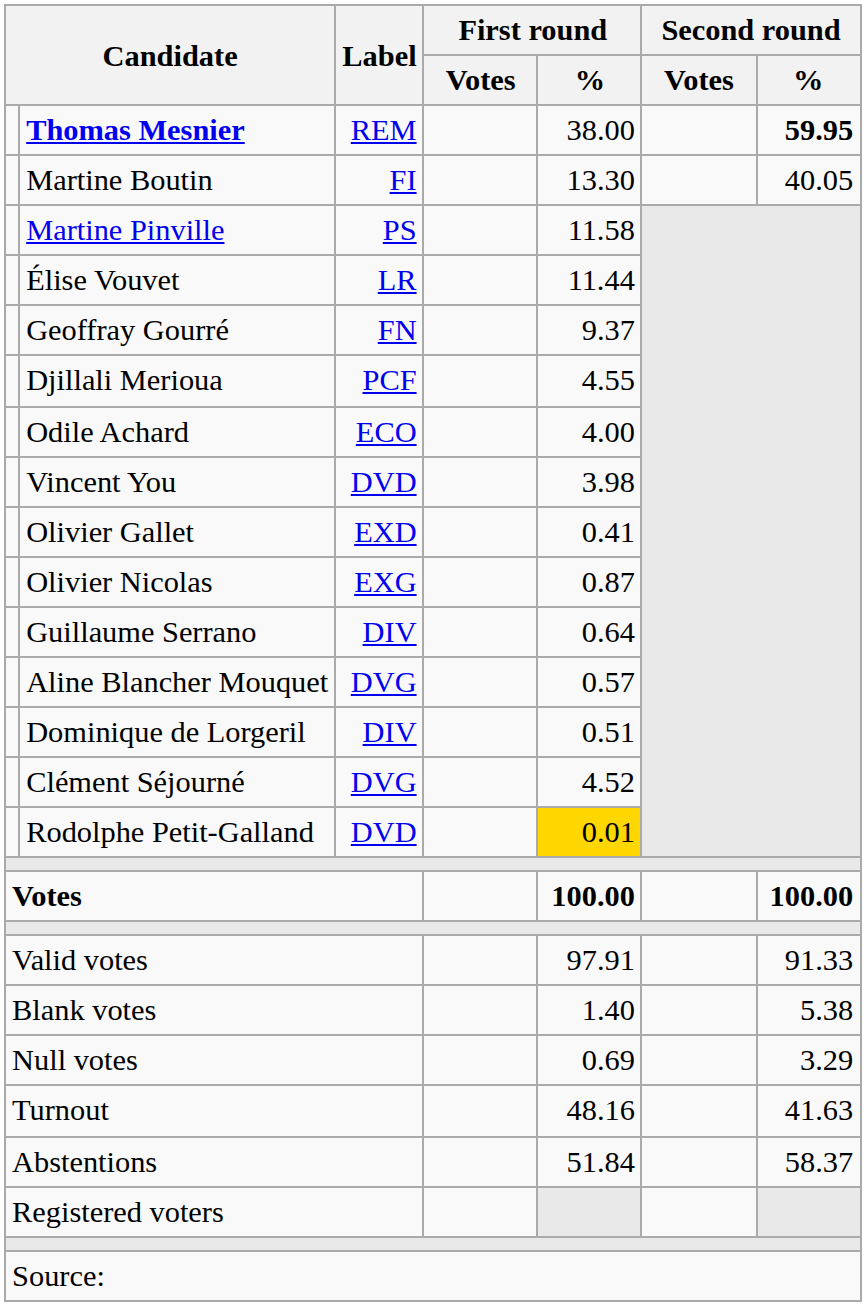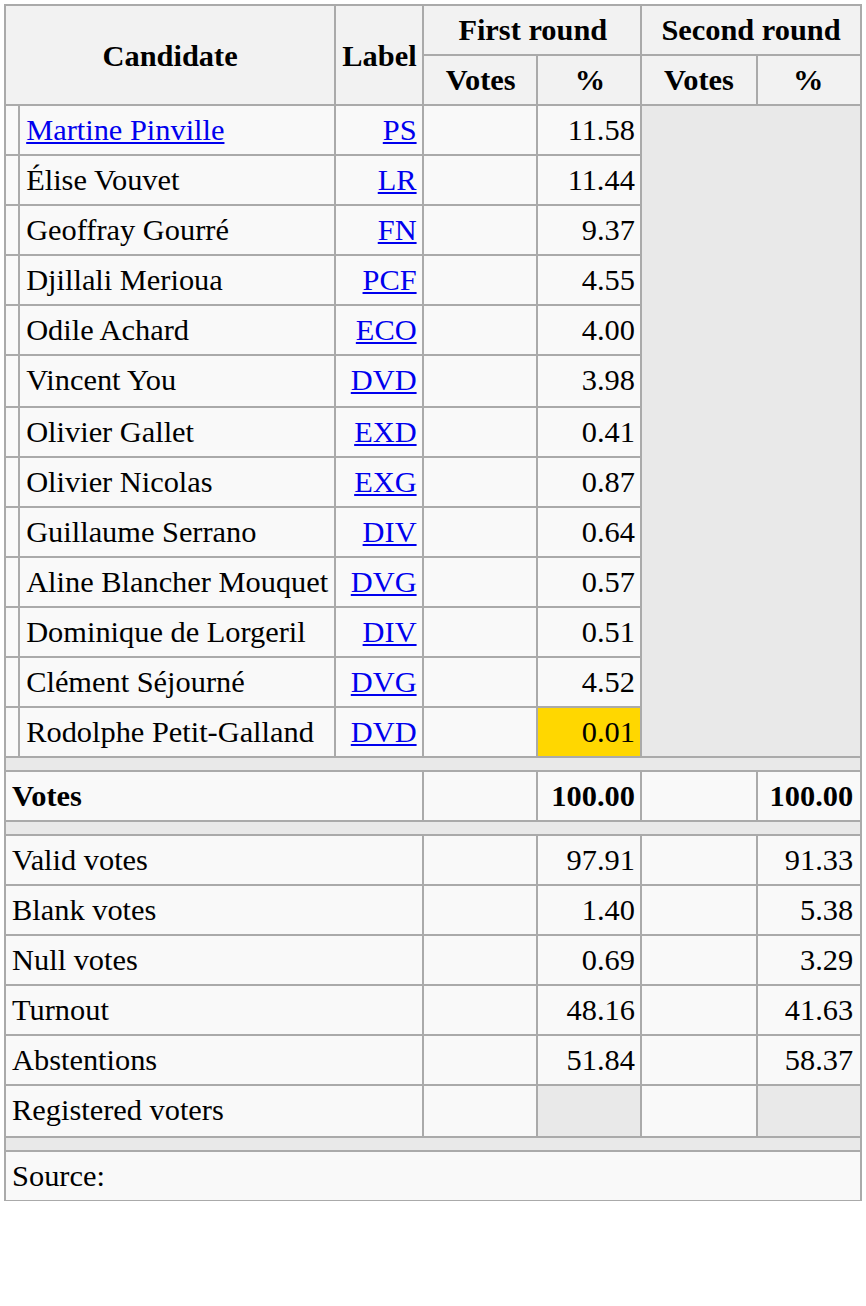- row: (135, 130)
- row: (119, 180)
